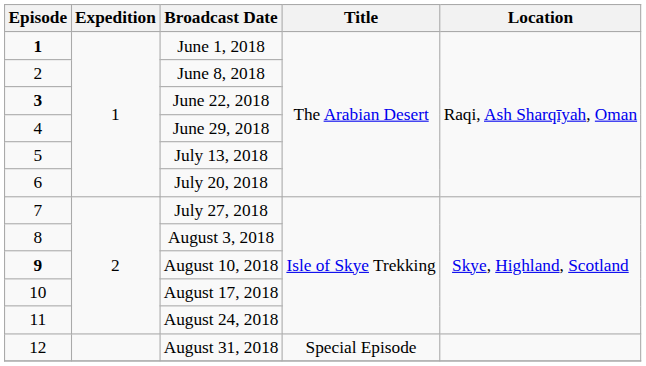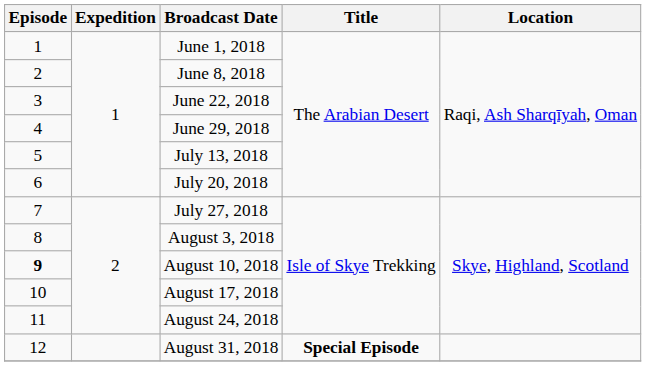(38, 45) bold -> (38, 45) normal
(38, 100) bold -> (38, 100) normal
(361, 347) normal -> (361, 347) bold
